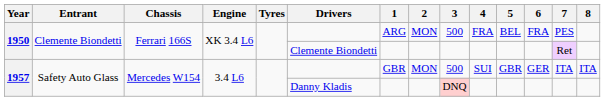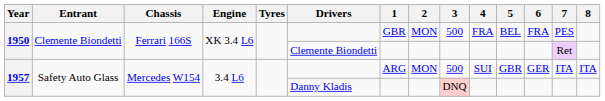(394, 31) ARG -> (394, 31) GBR
(394, 68) GBR -> (394, 68) ARG
